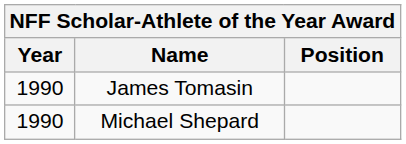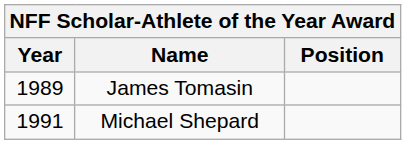(40, 88) 1990 -> (40, 88) 1989
(40, 121) 1990 -> (40, 121) 1991
